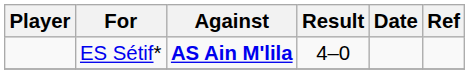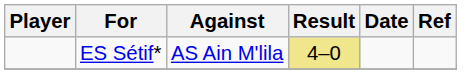(232, 53) bold -> (227, 53) normal
(333, 53) no background -> (324, 53) khaki background
